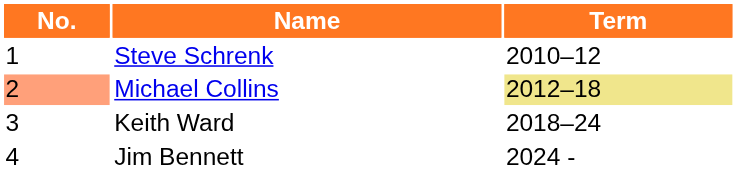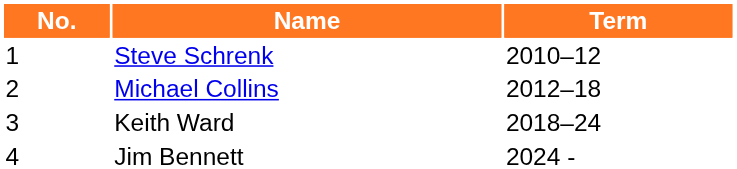(12, 89) lightsalmon background -> (12, 89) no background
(554, 89) khaki background -> (554, 89) no background
